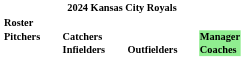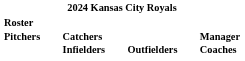(220, 43) lightgreen background -> (220, 43) no background
